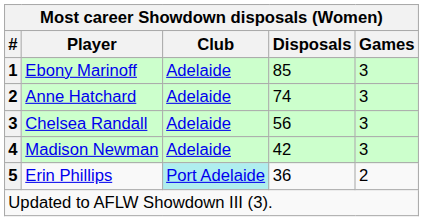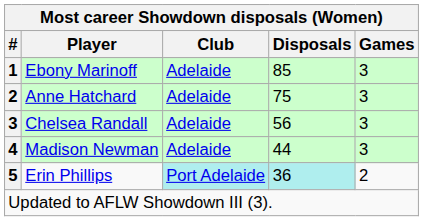(282, 96) 74 -> (282, 96) 75
(282, 149) 42 -> (282, 149) 44
(282, 176) no background -> (282, 176) paleturquoise background
